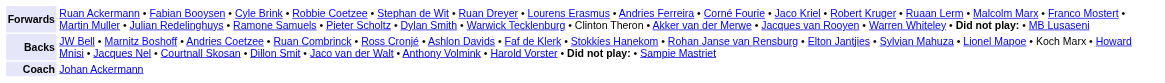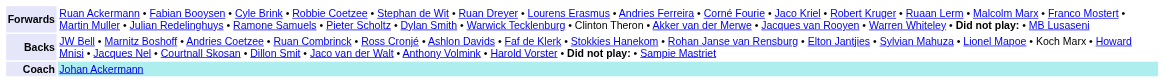(101, 69) no background -> (101, 69) paleturquoise background
